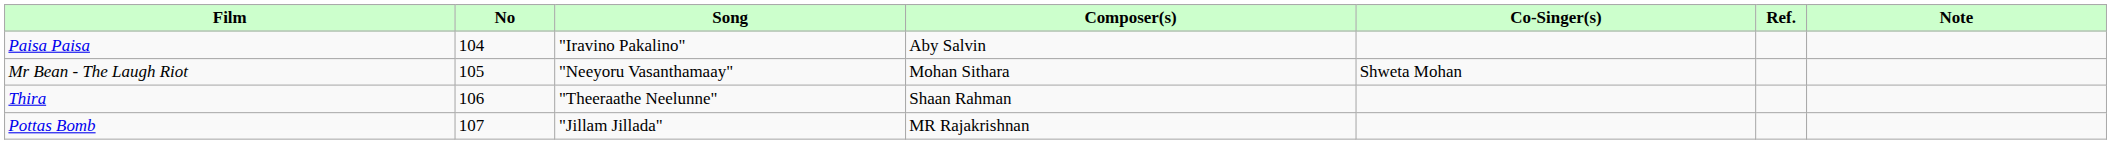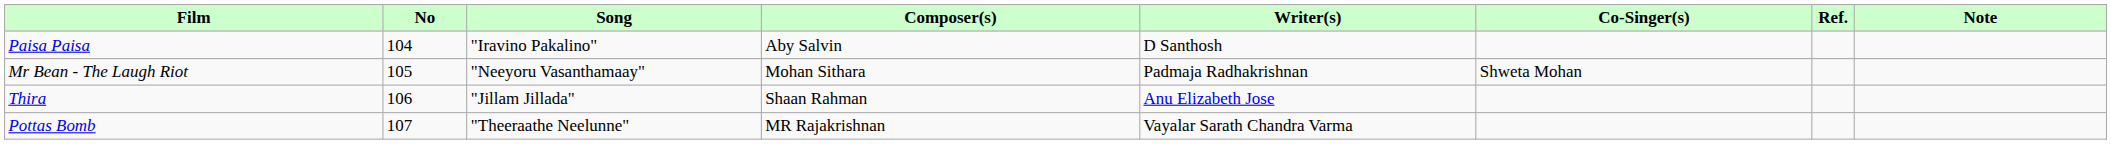+ column: (1308, 17)
(638, 98) "Theeraathe Neelunne" -> (523, 98) "Jillam Jillada"
(611, 125) "Jillam Jillada" -> (550, 125) "Theeraathe Neelunne"
